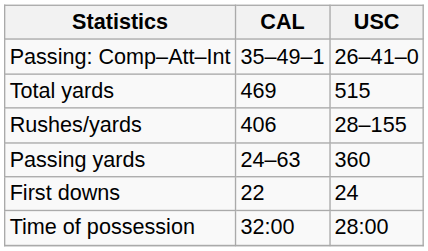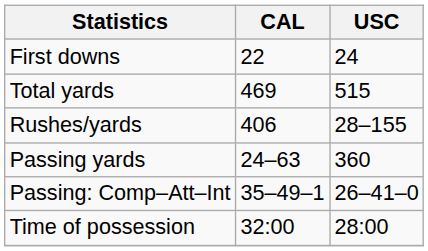rows swapped: (65, 193) <-> (120, 56)
